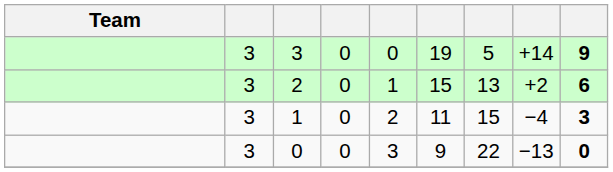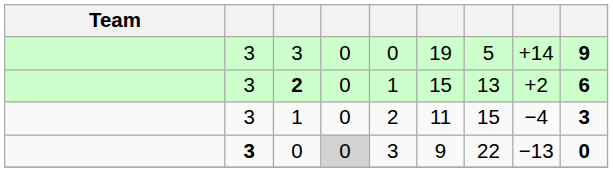(297, 85) normal -> (297, 85) bold
(249, 150) normal -> (249, 150) bold
(345, 150) no background -> (345, 150) lightgrey background
